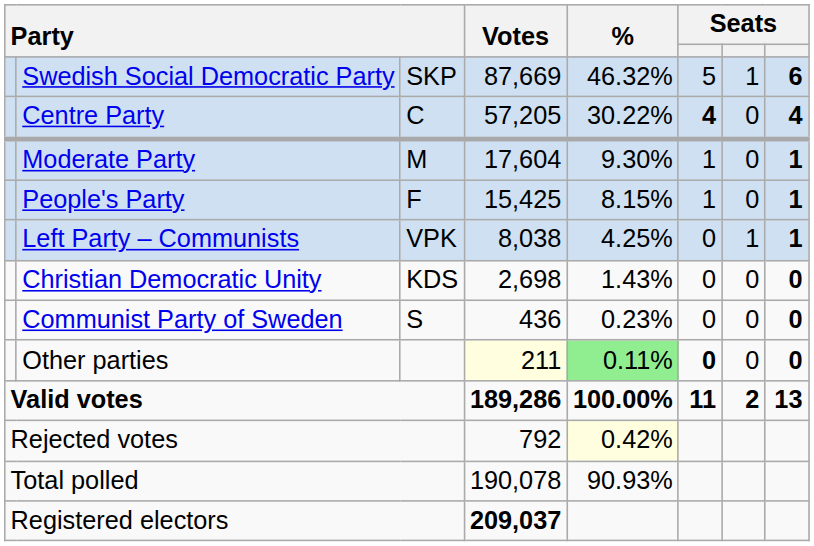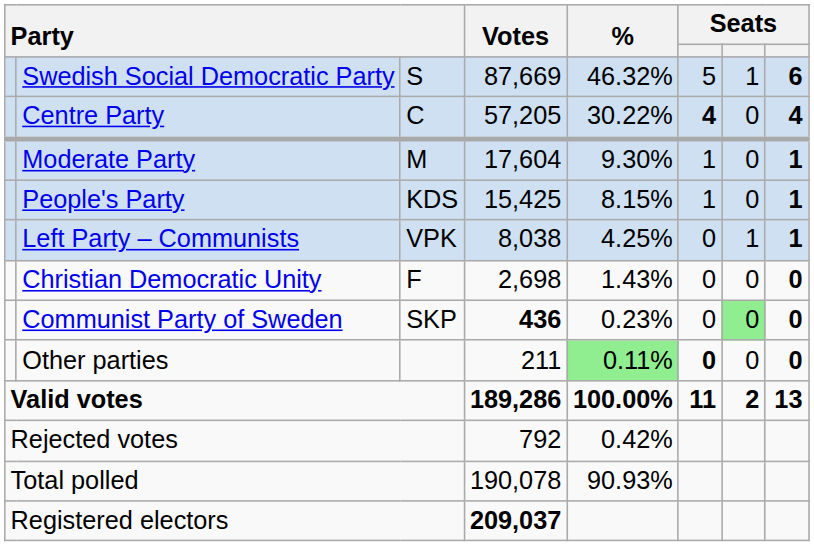(432, 76) SKP -> (415, 76) S
(414, 199) F -> (432, 199) KDS
(432, 279) KDS -> (414, 279) F
(415, 320) S -> (432, 320) SKP
(540, 320) normal -> (540, 320) bold
(752, 320) no background -> (752, 320) lightgreen background
(541, 360) lightyellow background -> (541, 360) no background
(637, 440) lightyellow background -> (637, 440) no background
